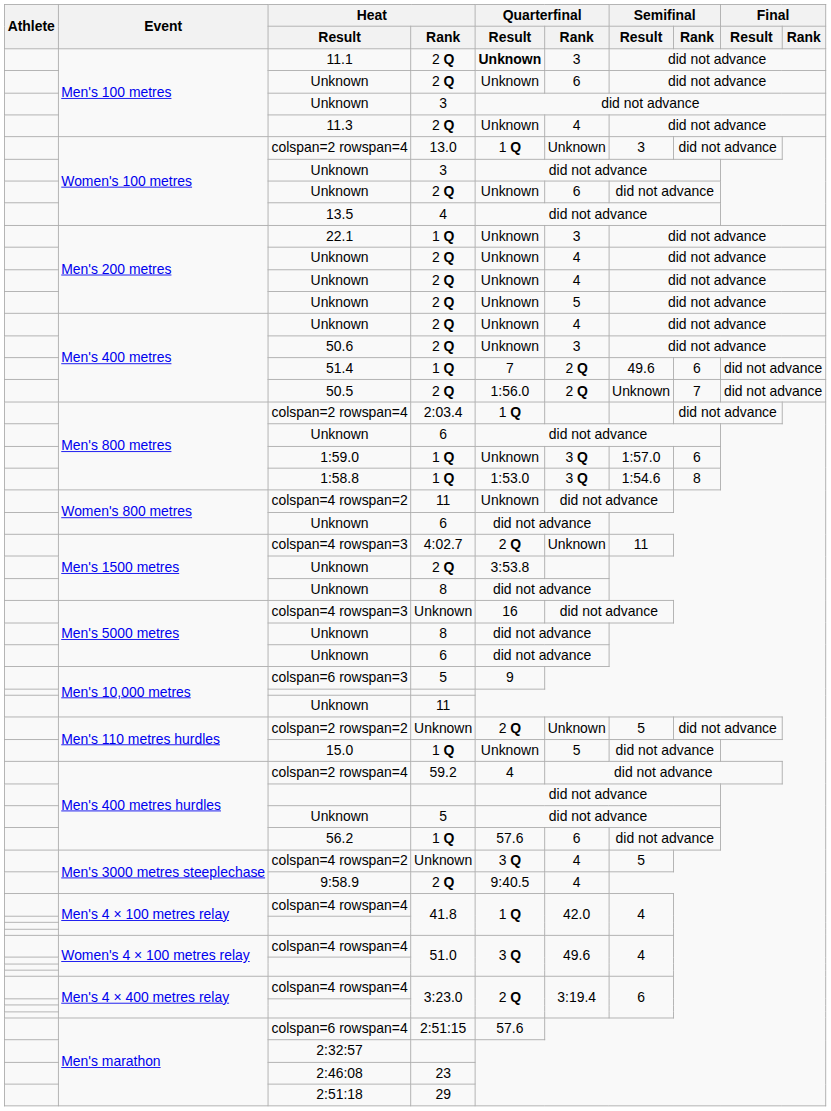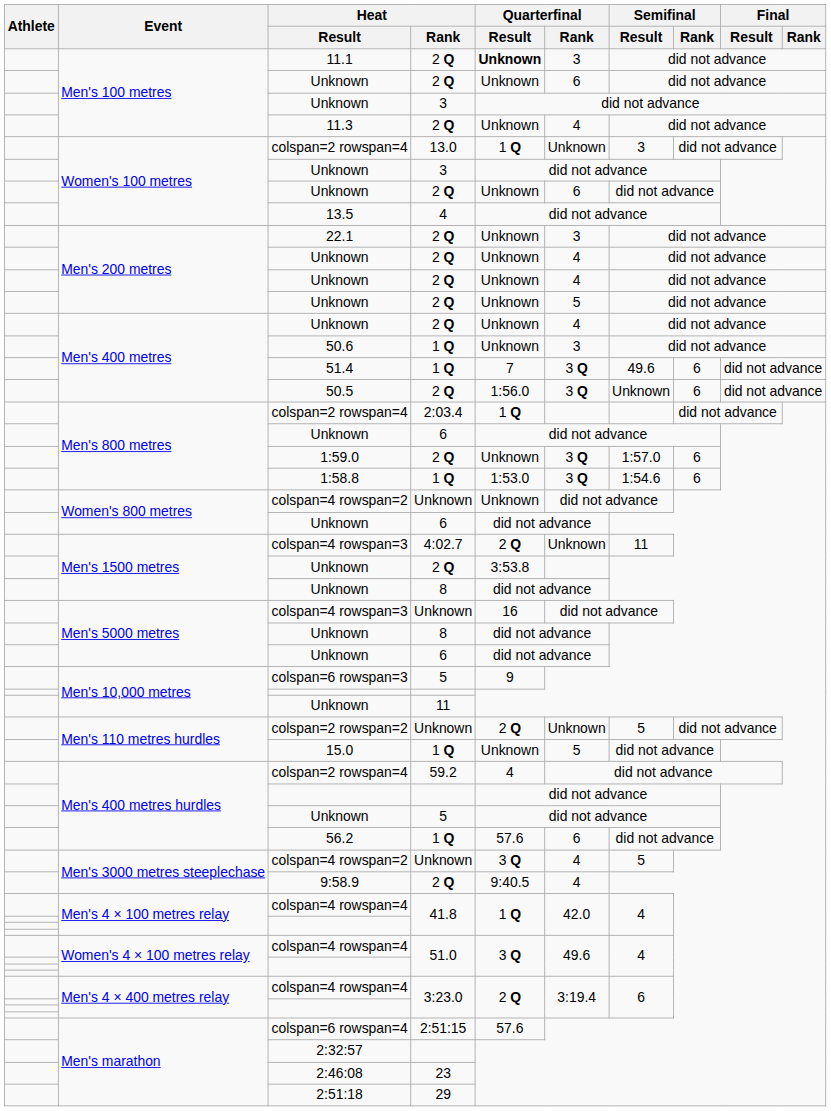(443, 236) 1 Q -> (443, 236) 2 Q
(443, 346) 2 Q -> (443, 346) 1 Q
(577, 368) 2 Q -> (577, 368) 3 Q
(577, 390) 2 Q -> (577, 390) 3 Q
(697, 390) 7 -> (697, 390) 6
(443, 457) 1 Q -> (443, 457) 2 Q
(697, 479) 8 -> (697, 479) 6
(443, 501) 11 -> (443, 501) Unknown
